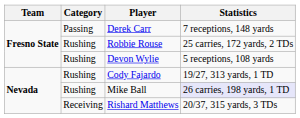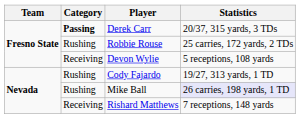(78, 28) normal -> (79, 28) bold
(228, 28) 7 receptions, 148 yards -> (230, 28) 20/37, 315 yards, 3 TDs
(79, 59) Rushing -> (83, 59) Receiving
(230, 105) 20/37, 315 yards, 3 TDs -> (228, 105) 7 receptions, 148 yards
